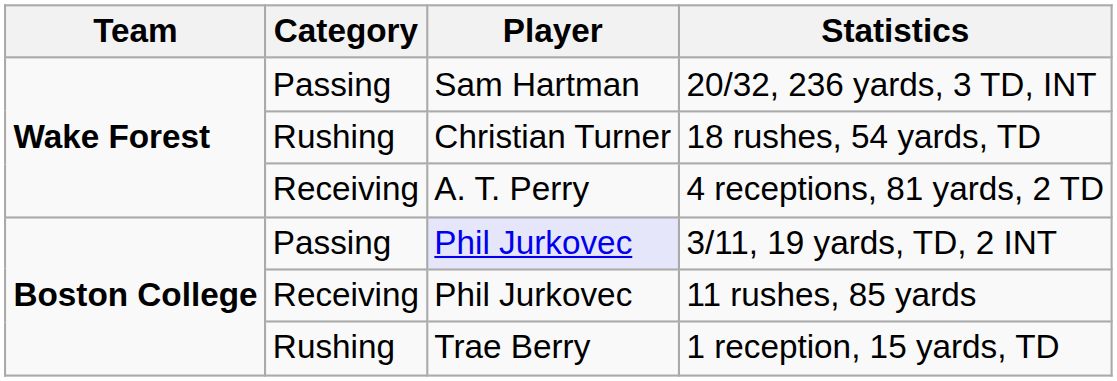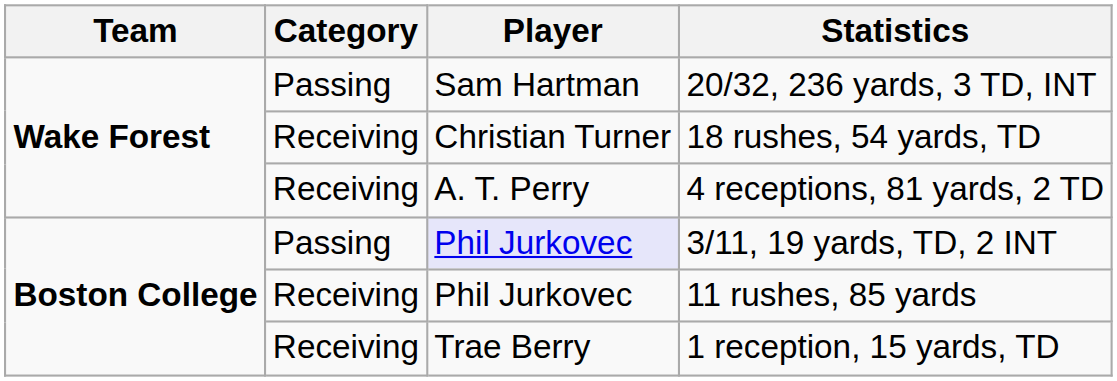(334, 136) Rushing -> (346, 136) Receiving
(334, 347) Rushing -> (346, 347) Receiving
